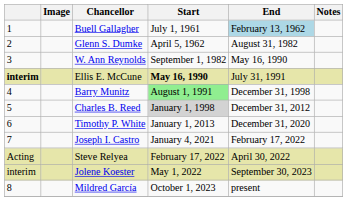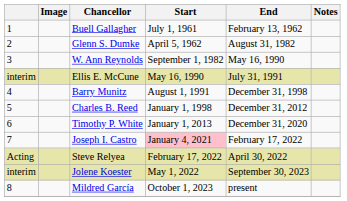(268, 28) lightblue background -> (265, 28) no background
(23, 76) bold -> (21, 76) normal
(179, 76) bold -> (176, 76) normal
(181, 92) lightgreen background -> (179, 92) no background
(182, 108) lightgrey background -> (180, 108) no background
(182, 140) no background -> (180, 140) pink background
